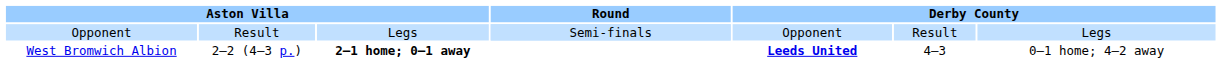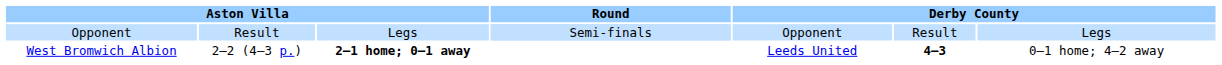(812, 51) bold -> (812, 51) normal
(935, 51) normal -> (935, 51) bold
